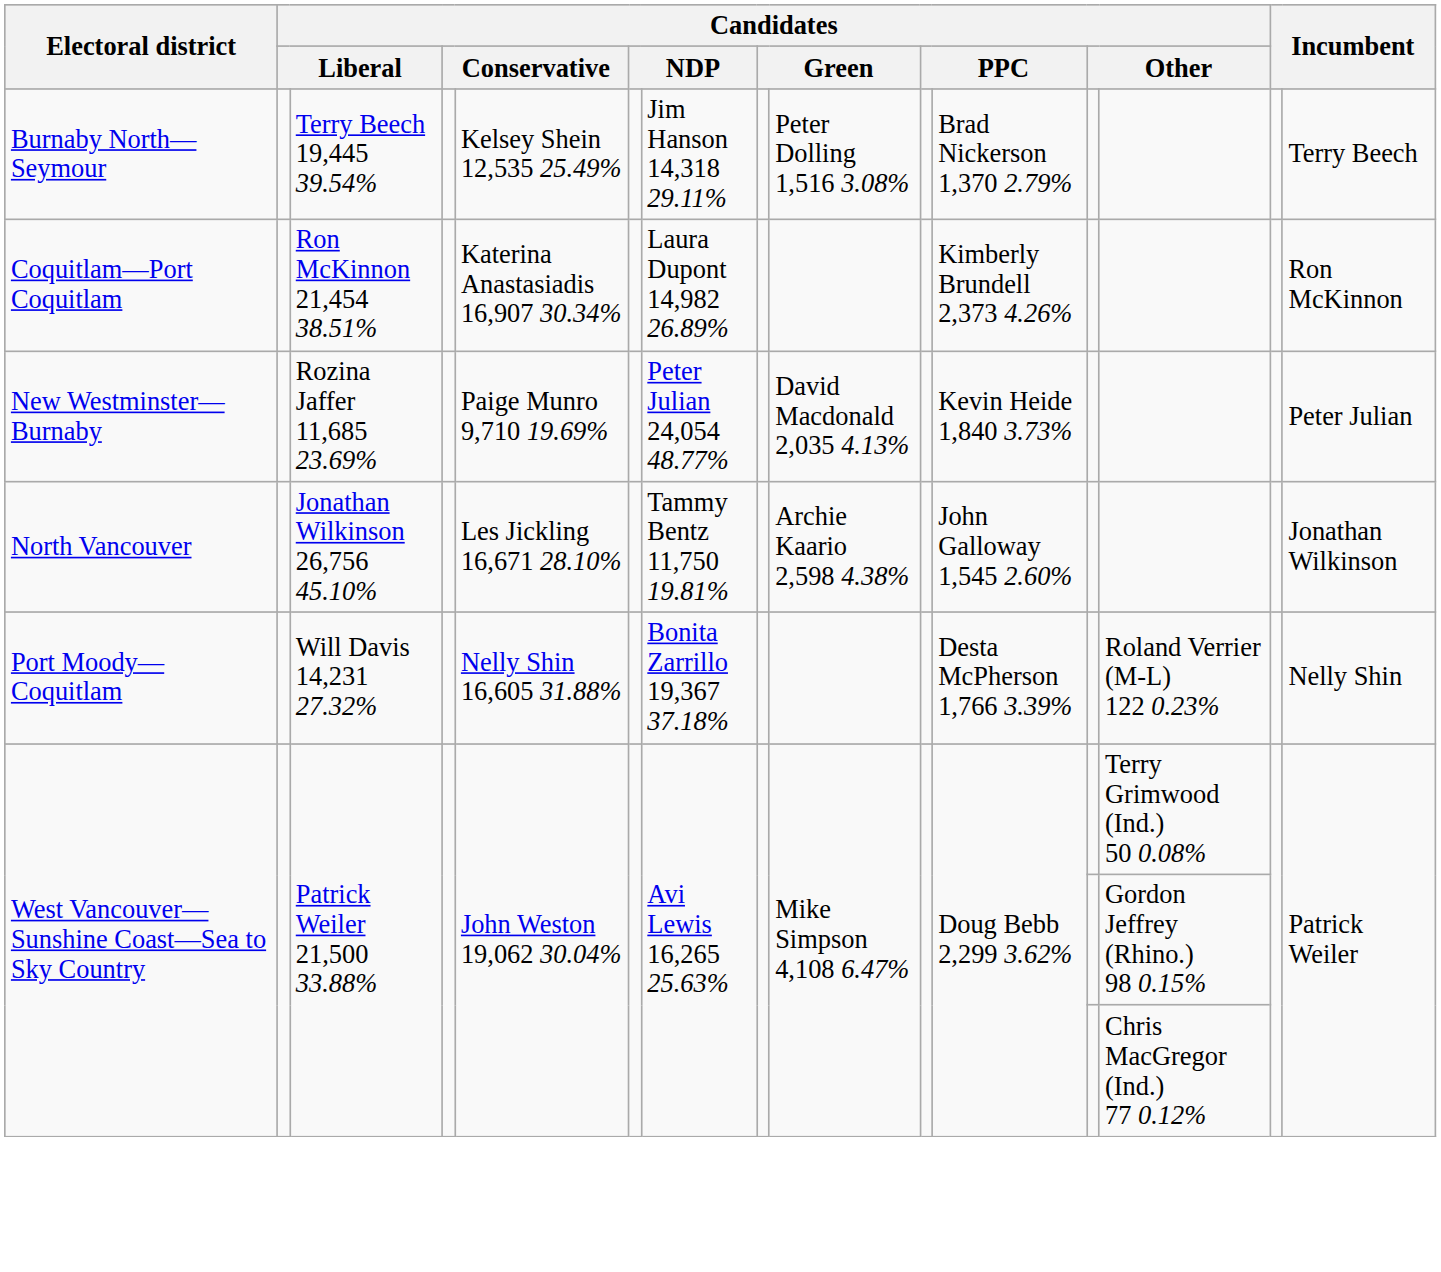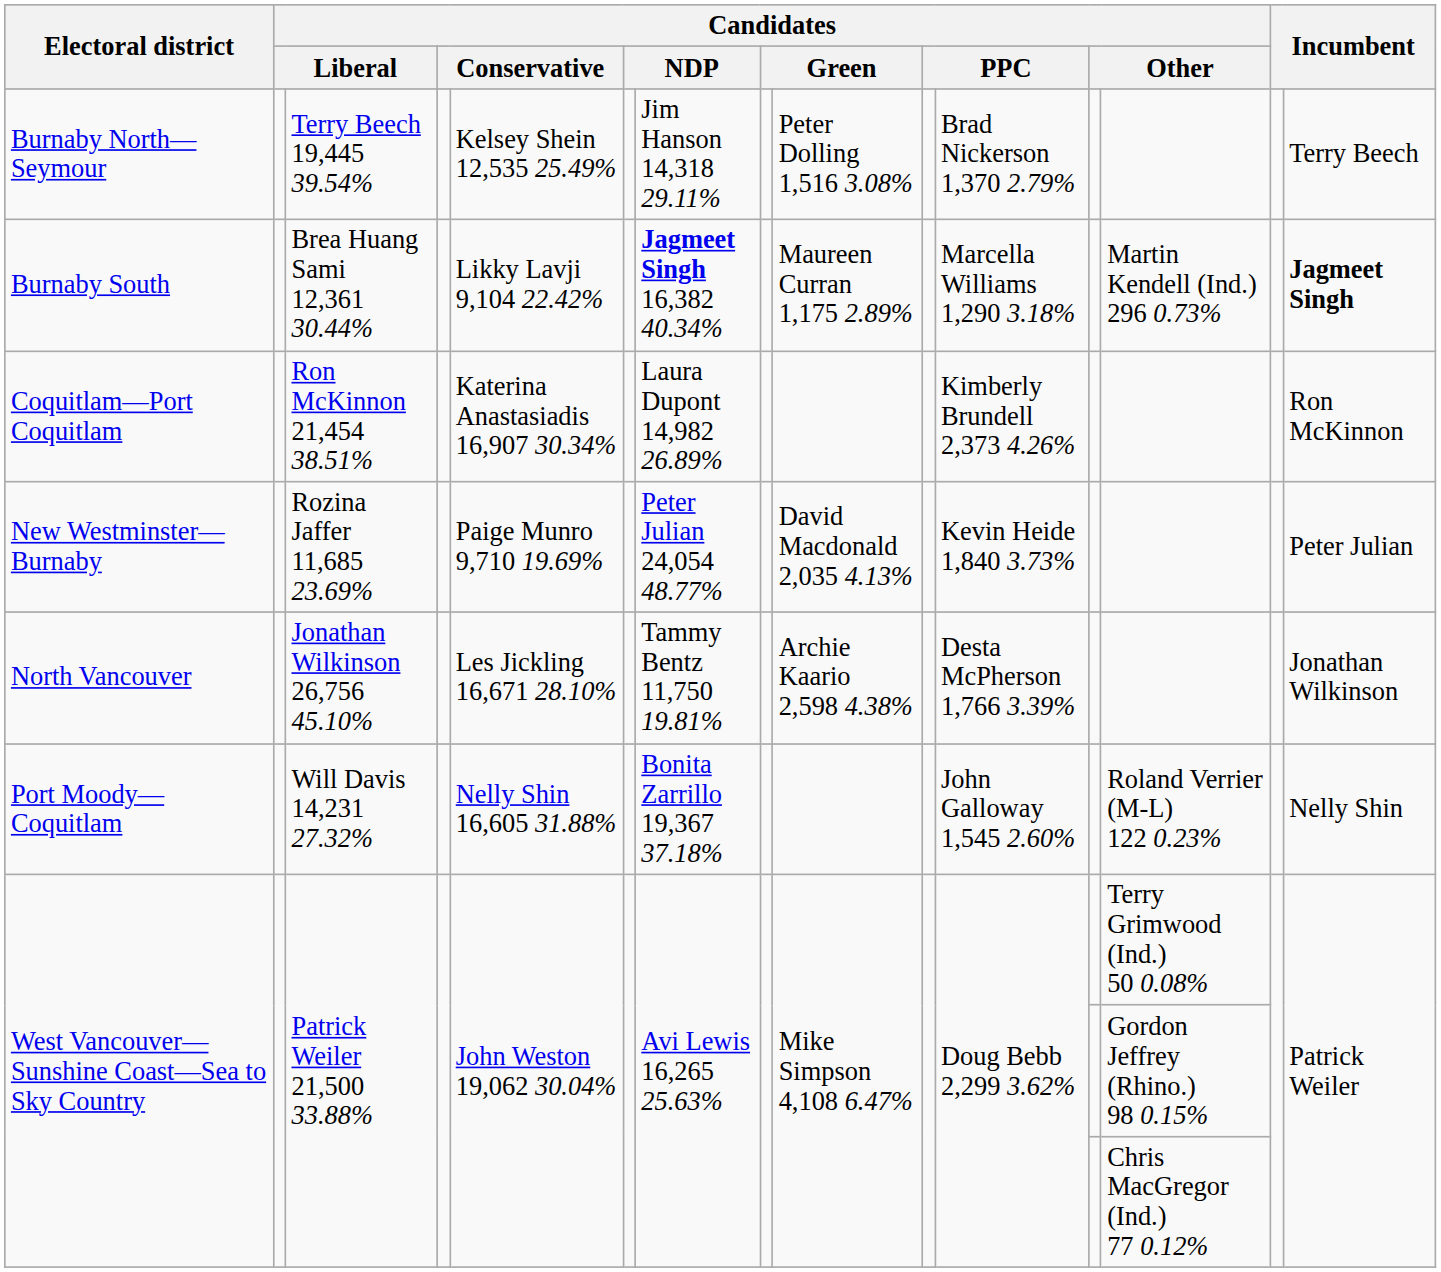+ row: (90, 284)
(1005, 546) John Galloway 1,545 2.60% -> (1008, 677) Desta McPherson 1,766 3.39%
(1005, 677) Desta McPherson 1,766 3.39% -> (1008, 808) John Galloway 1,545 2.60%
